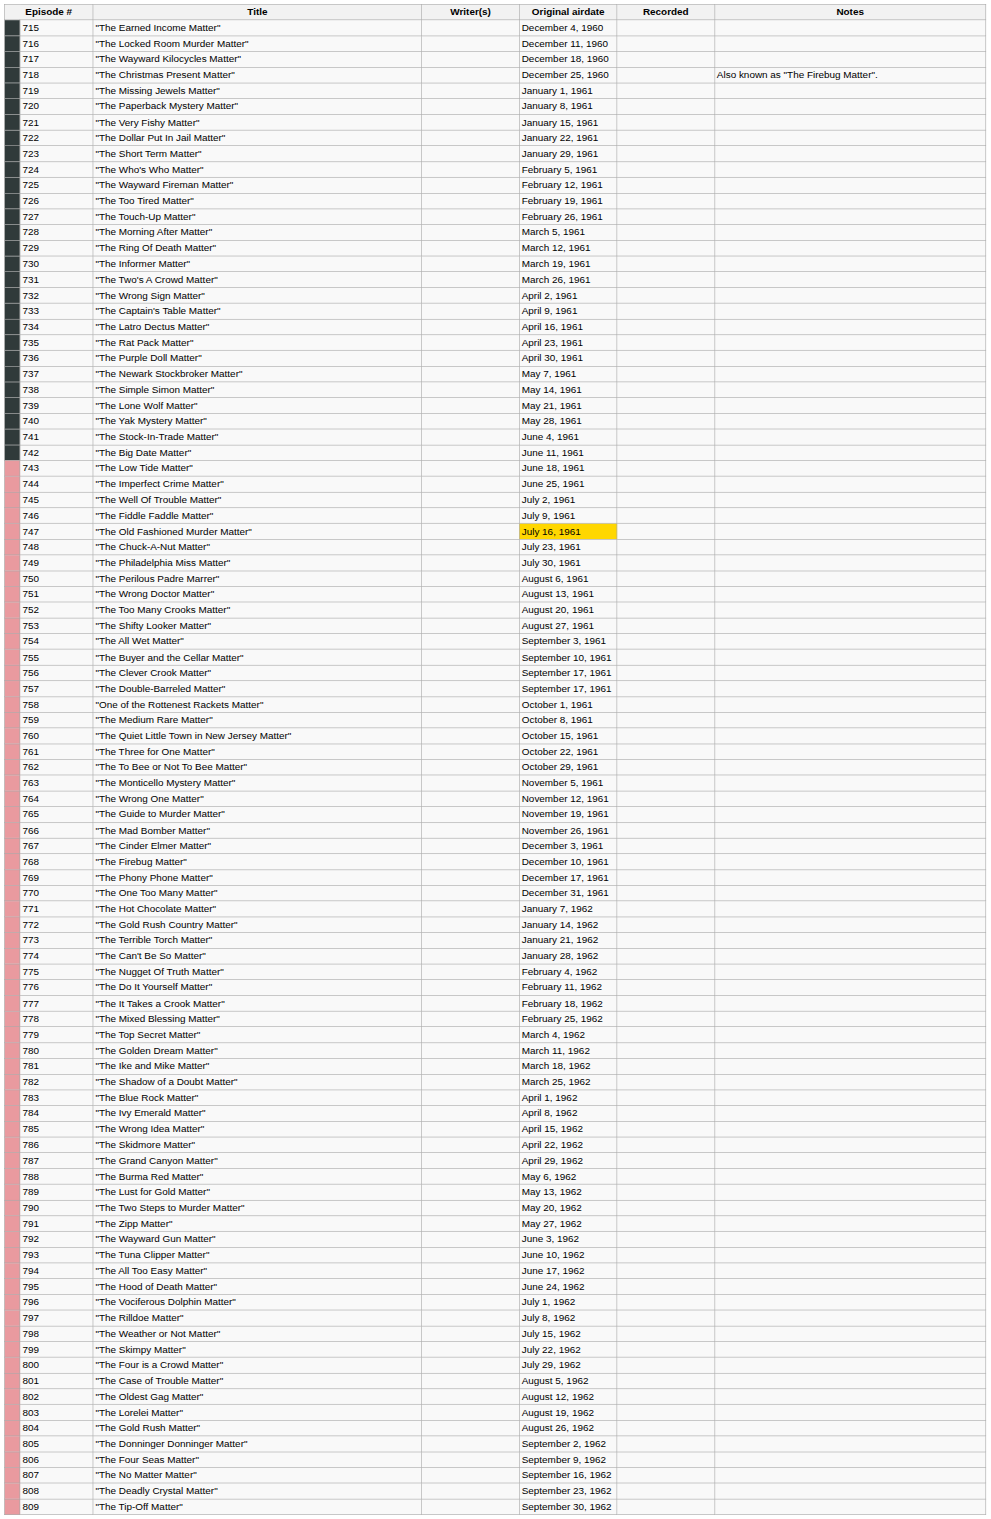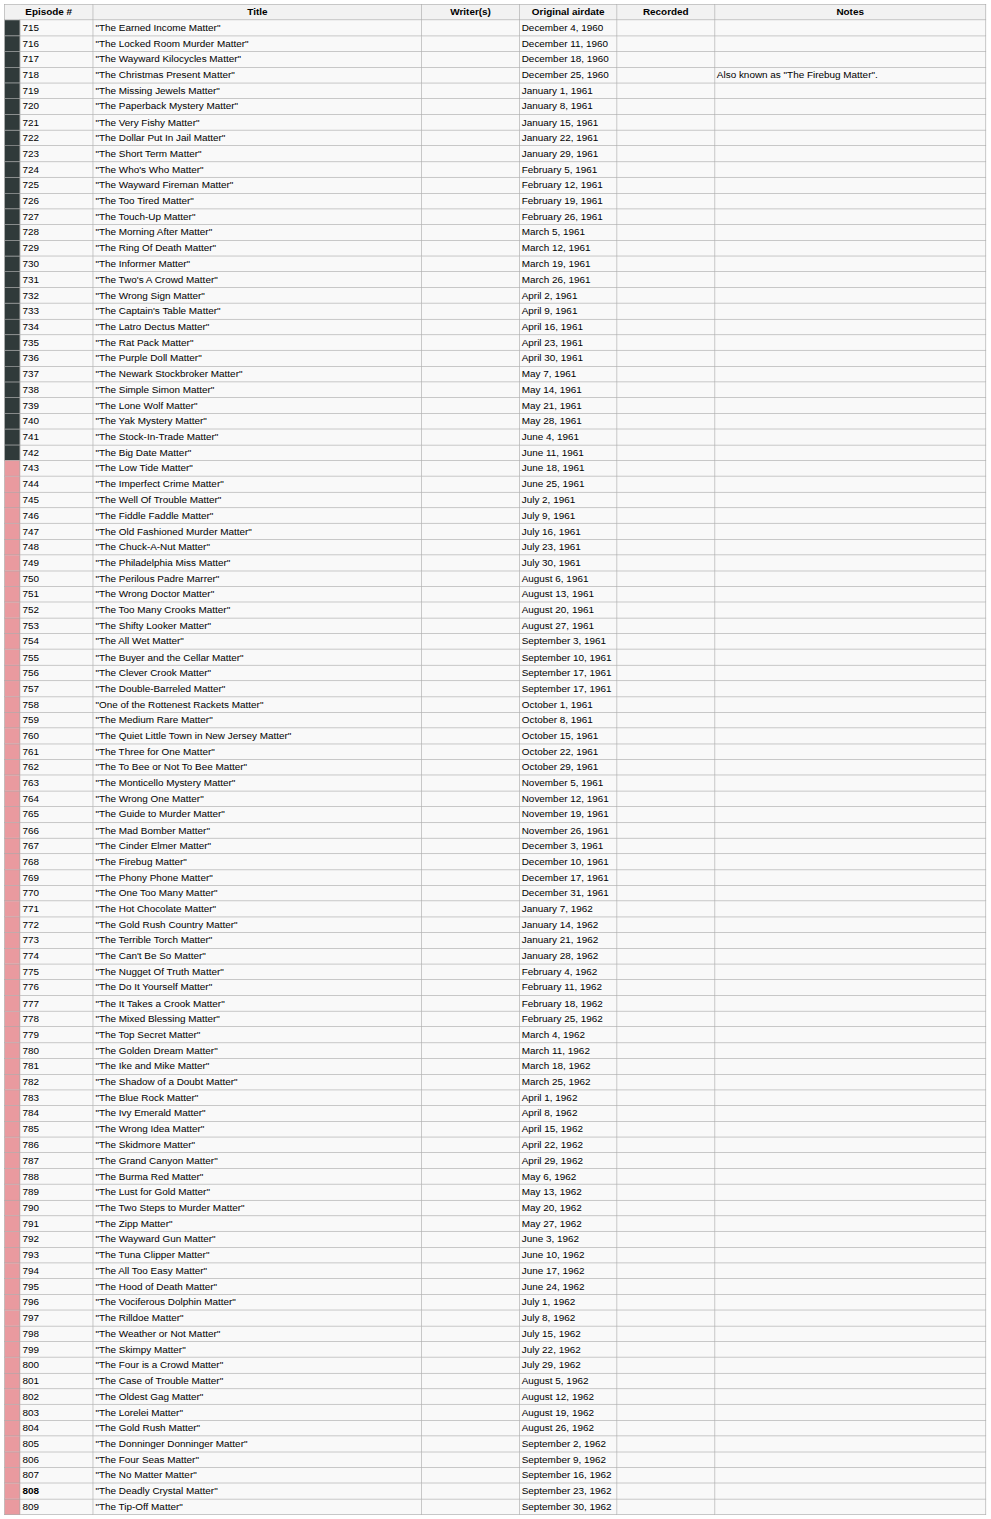(551, 531) gold background -> (551, 531) no background
(31, 1491) normal -> (31, 1491) bold
